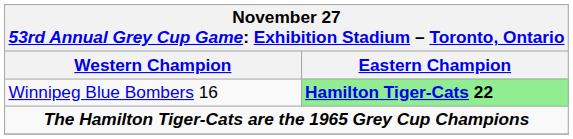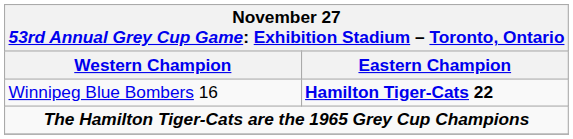(399, 92) lightgreen background -> (399, 92) no background
